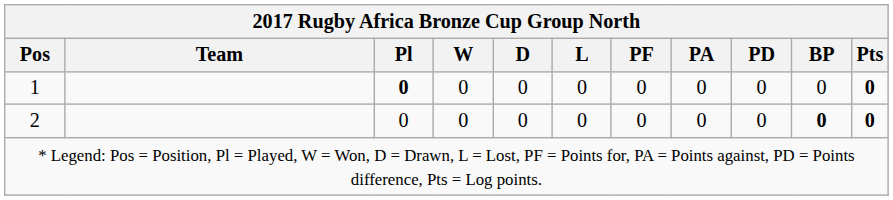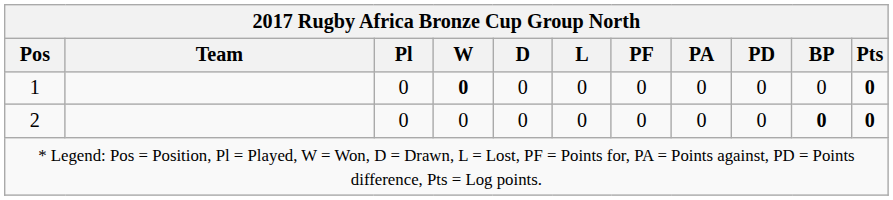(404, 88) bold -> (404, 88) normal
(463, 88) normal -> (463, 88) bold
